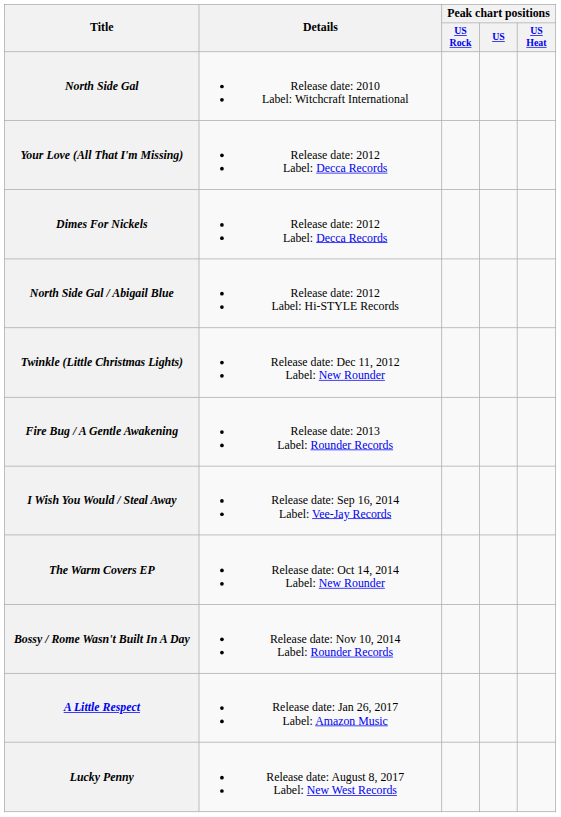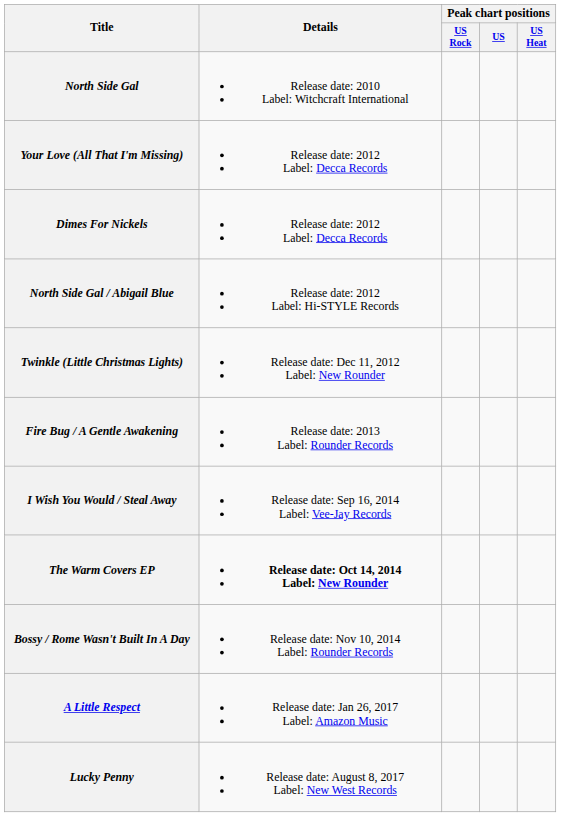(320, 576) normal -> (320, 576) bold
